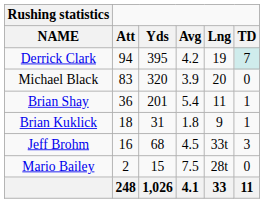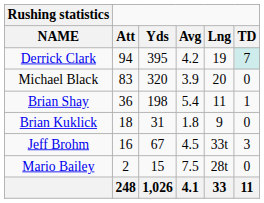(157, 101) 201 -> (157, 101) 198
(247, 123) 1 -> (247, 123) 0
(157, 144) 68 -> (157, 144) 67
